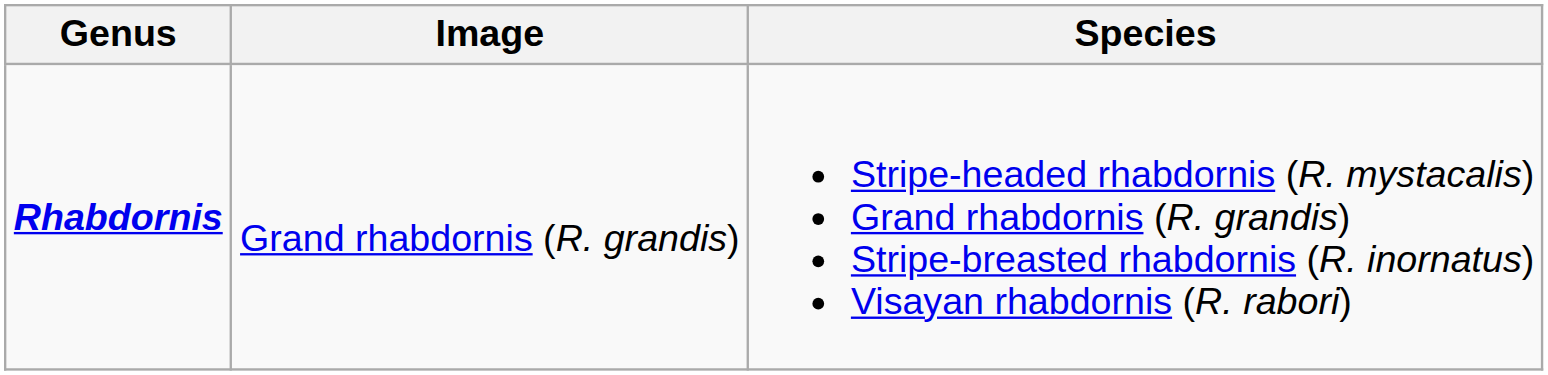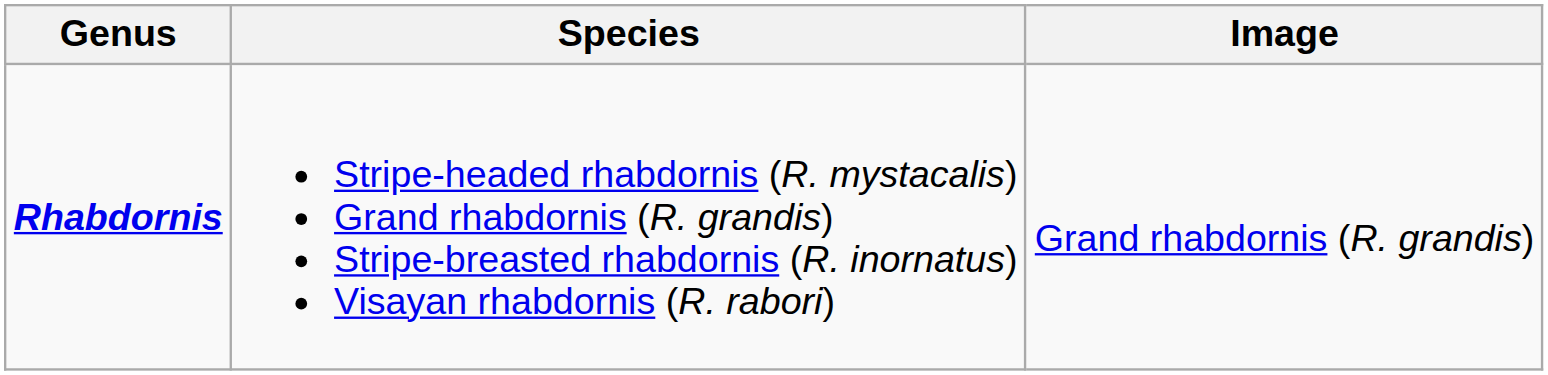columns swapped: (1146, 34) <-> (490, 34)
